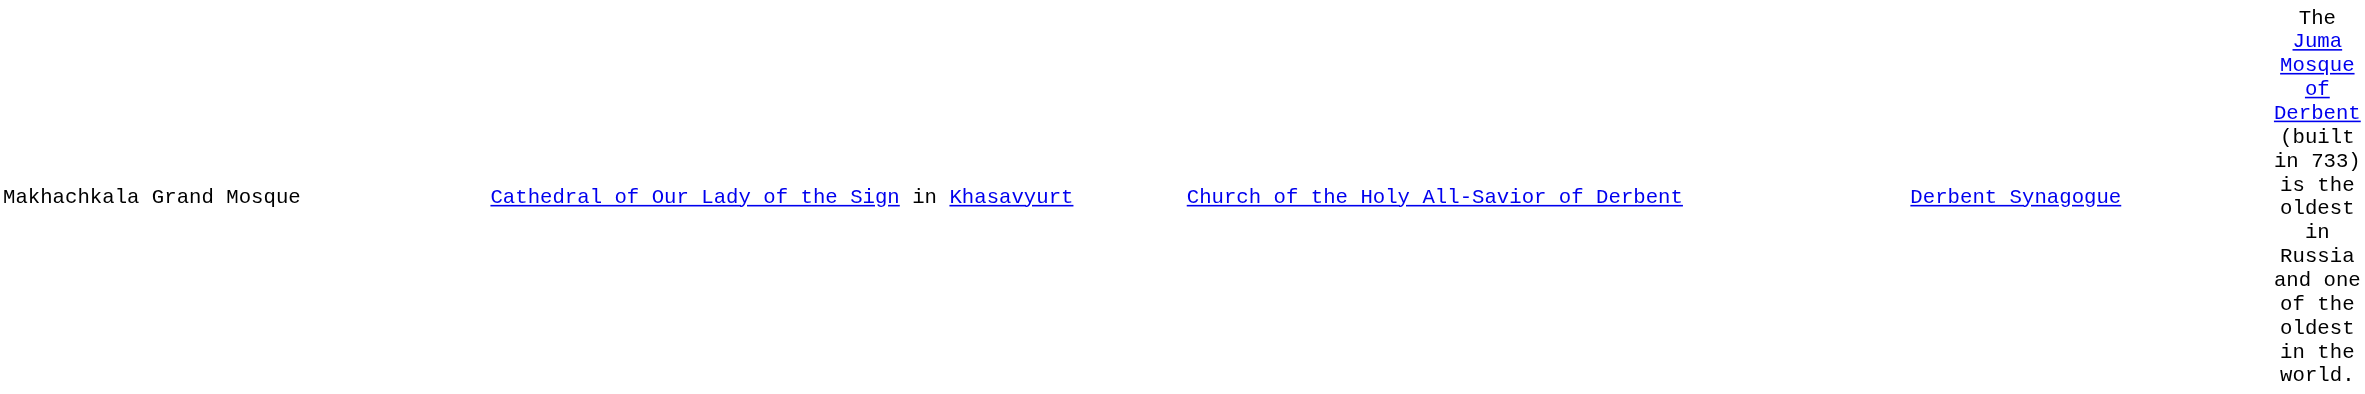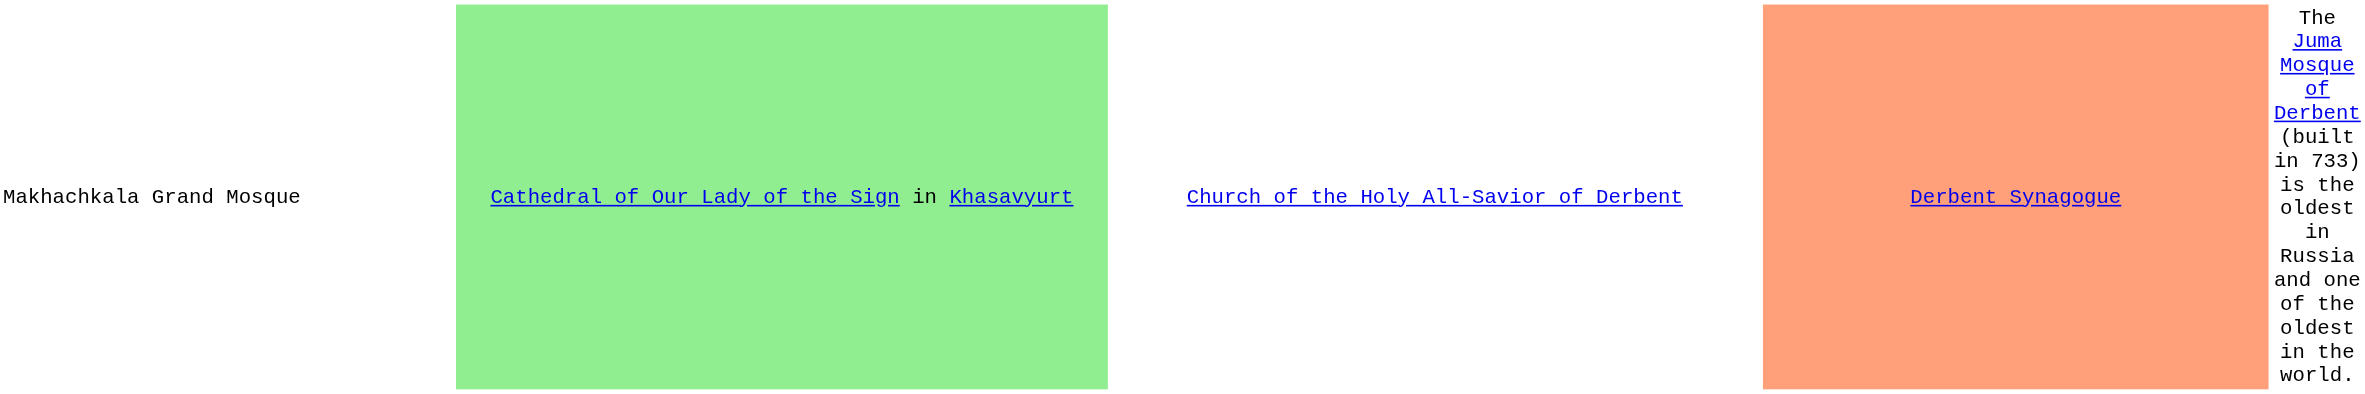(782, 197) no background -> (782, 197) lightgreen background
(2016, 197) no background -> (2016, 197) lightsalmon background
